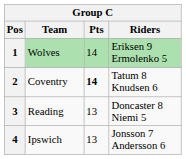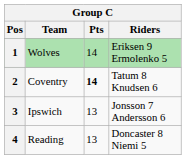(46, 111) Reading -> (45, 111) Ipswich
(137, 111) Doncaster 8 Niemi 5 -> (138, 111) Jonsson 7 Andersson 6
(45, 140) Ipswich -> (46, 140) Reading
(138, 140) Jonsson 7 Andersson 6 -> (137, 140) Doncaster 8 Niemi 5
